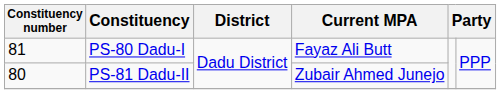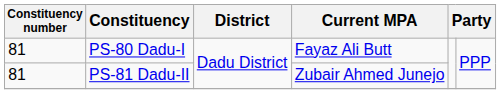(17, 75) 80 -> (17, 75) 81
